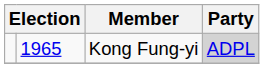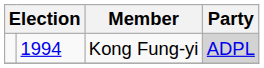(41, 48) 1965 -> (41, 48) 1994
